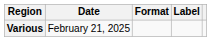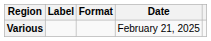columns swapped: (89, 12) <-> (187, 12)
